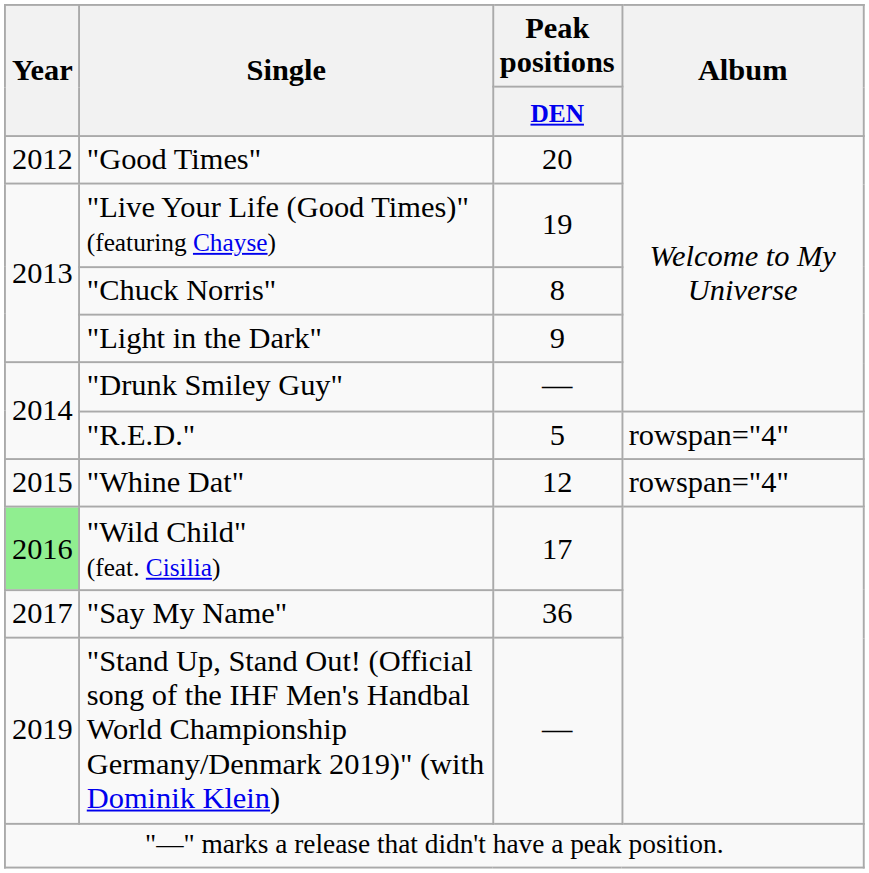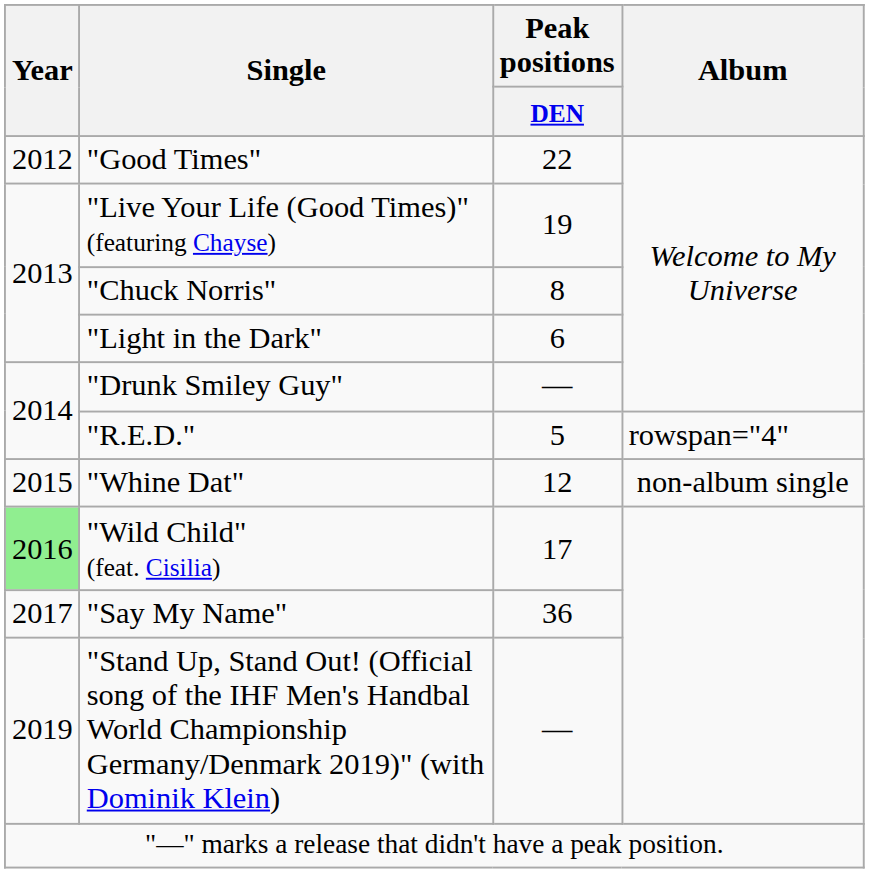(557, 159) 20 -> (557, 159) 22
(557, 338) 9 -> (557, 338) 6
(709, 482) rowspan="4" -> (743, 482) non-album single
